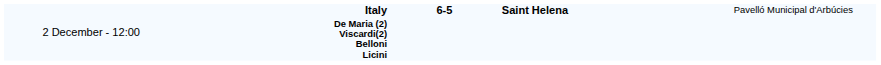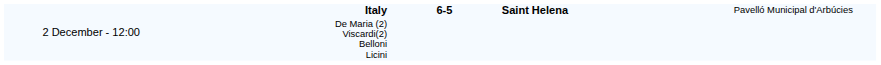(360, 39) bold -> (361, 39) normal
